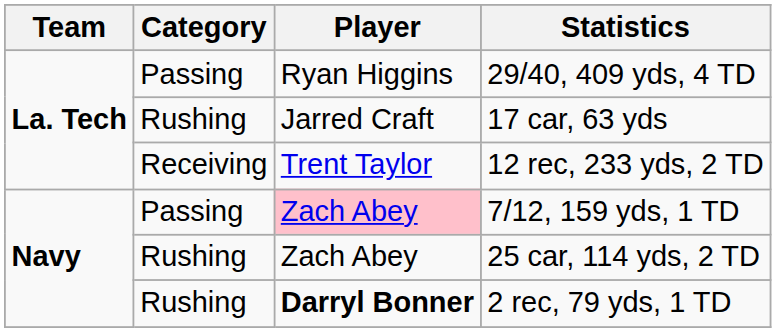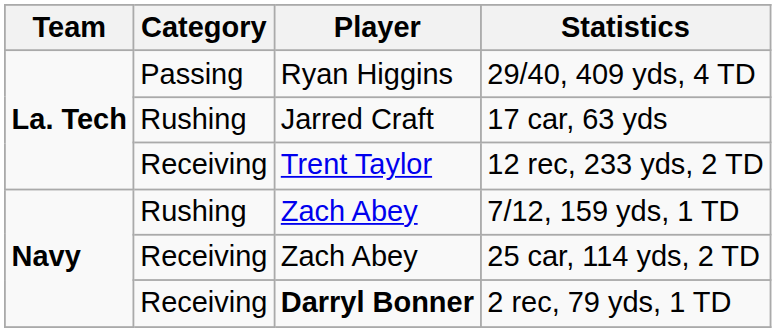(192, 211) Passing -> (193, 211) Rushing
(349, 211) pink background -> (349, 211) no background
(193, 257) Rushing -> (204, 257) Receiving
(193, 303) Rushing -> (204, 303) Receiving
